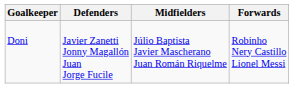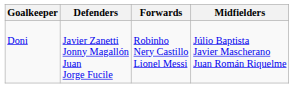columns swapped: (180, 12) <-> (259, 12)
